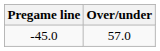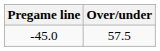(119, 35) 57.0 -> (119, 35) 57.5
